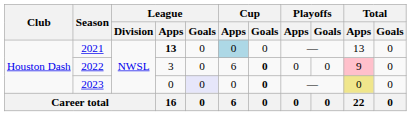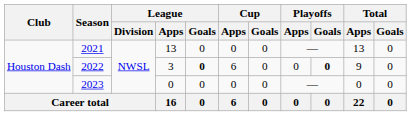(171, 48) bold -> (171, 48) normal
(233, 48) lightblue background -> (233, 48) no background
(202, 66) normal -> (202, 66) bold
(265, 66) bold -> (265, 66) normal
(327, 66) normal -> (327, 66) bold
(359, 66) pink background -> (359, 66) no background
(202, 84) lavender background -> (202, 84) no background
(265, 84) bold -> (265, 84) normal
(359, 84) khaki background -> (359, 84) no background
